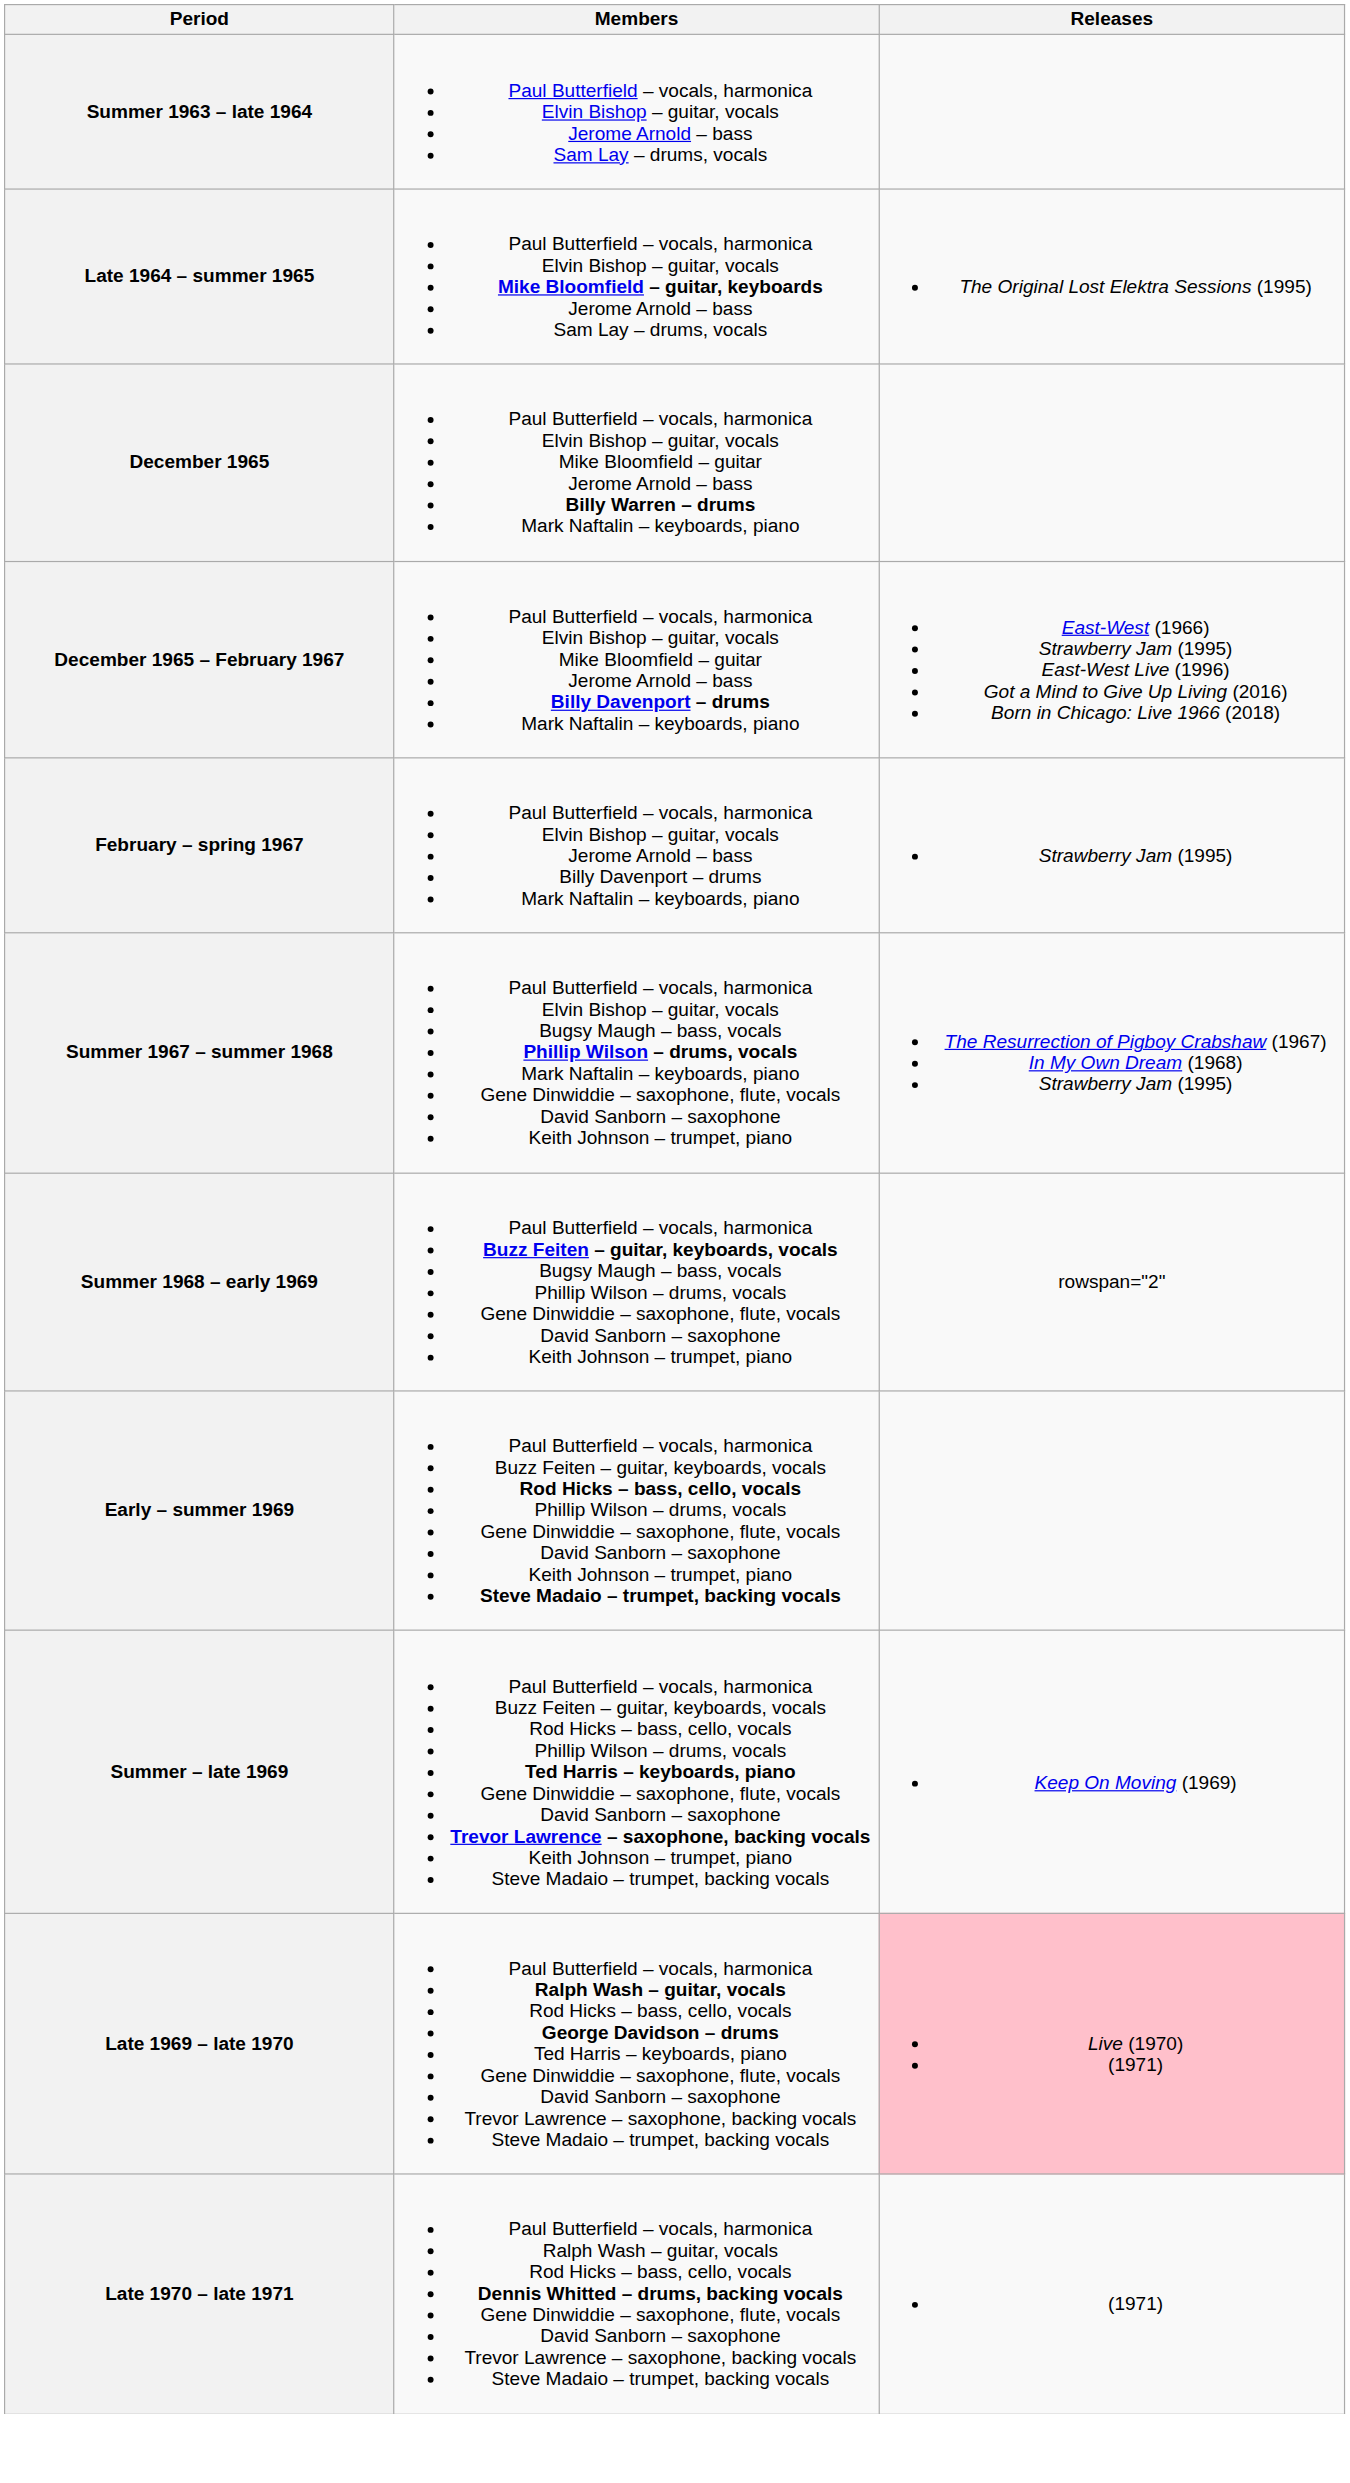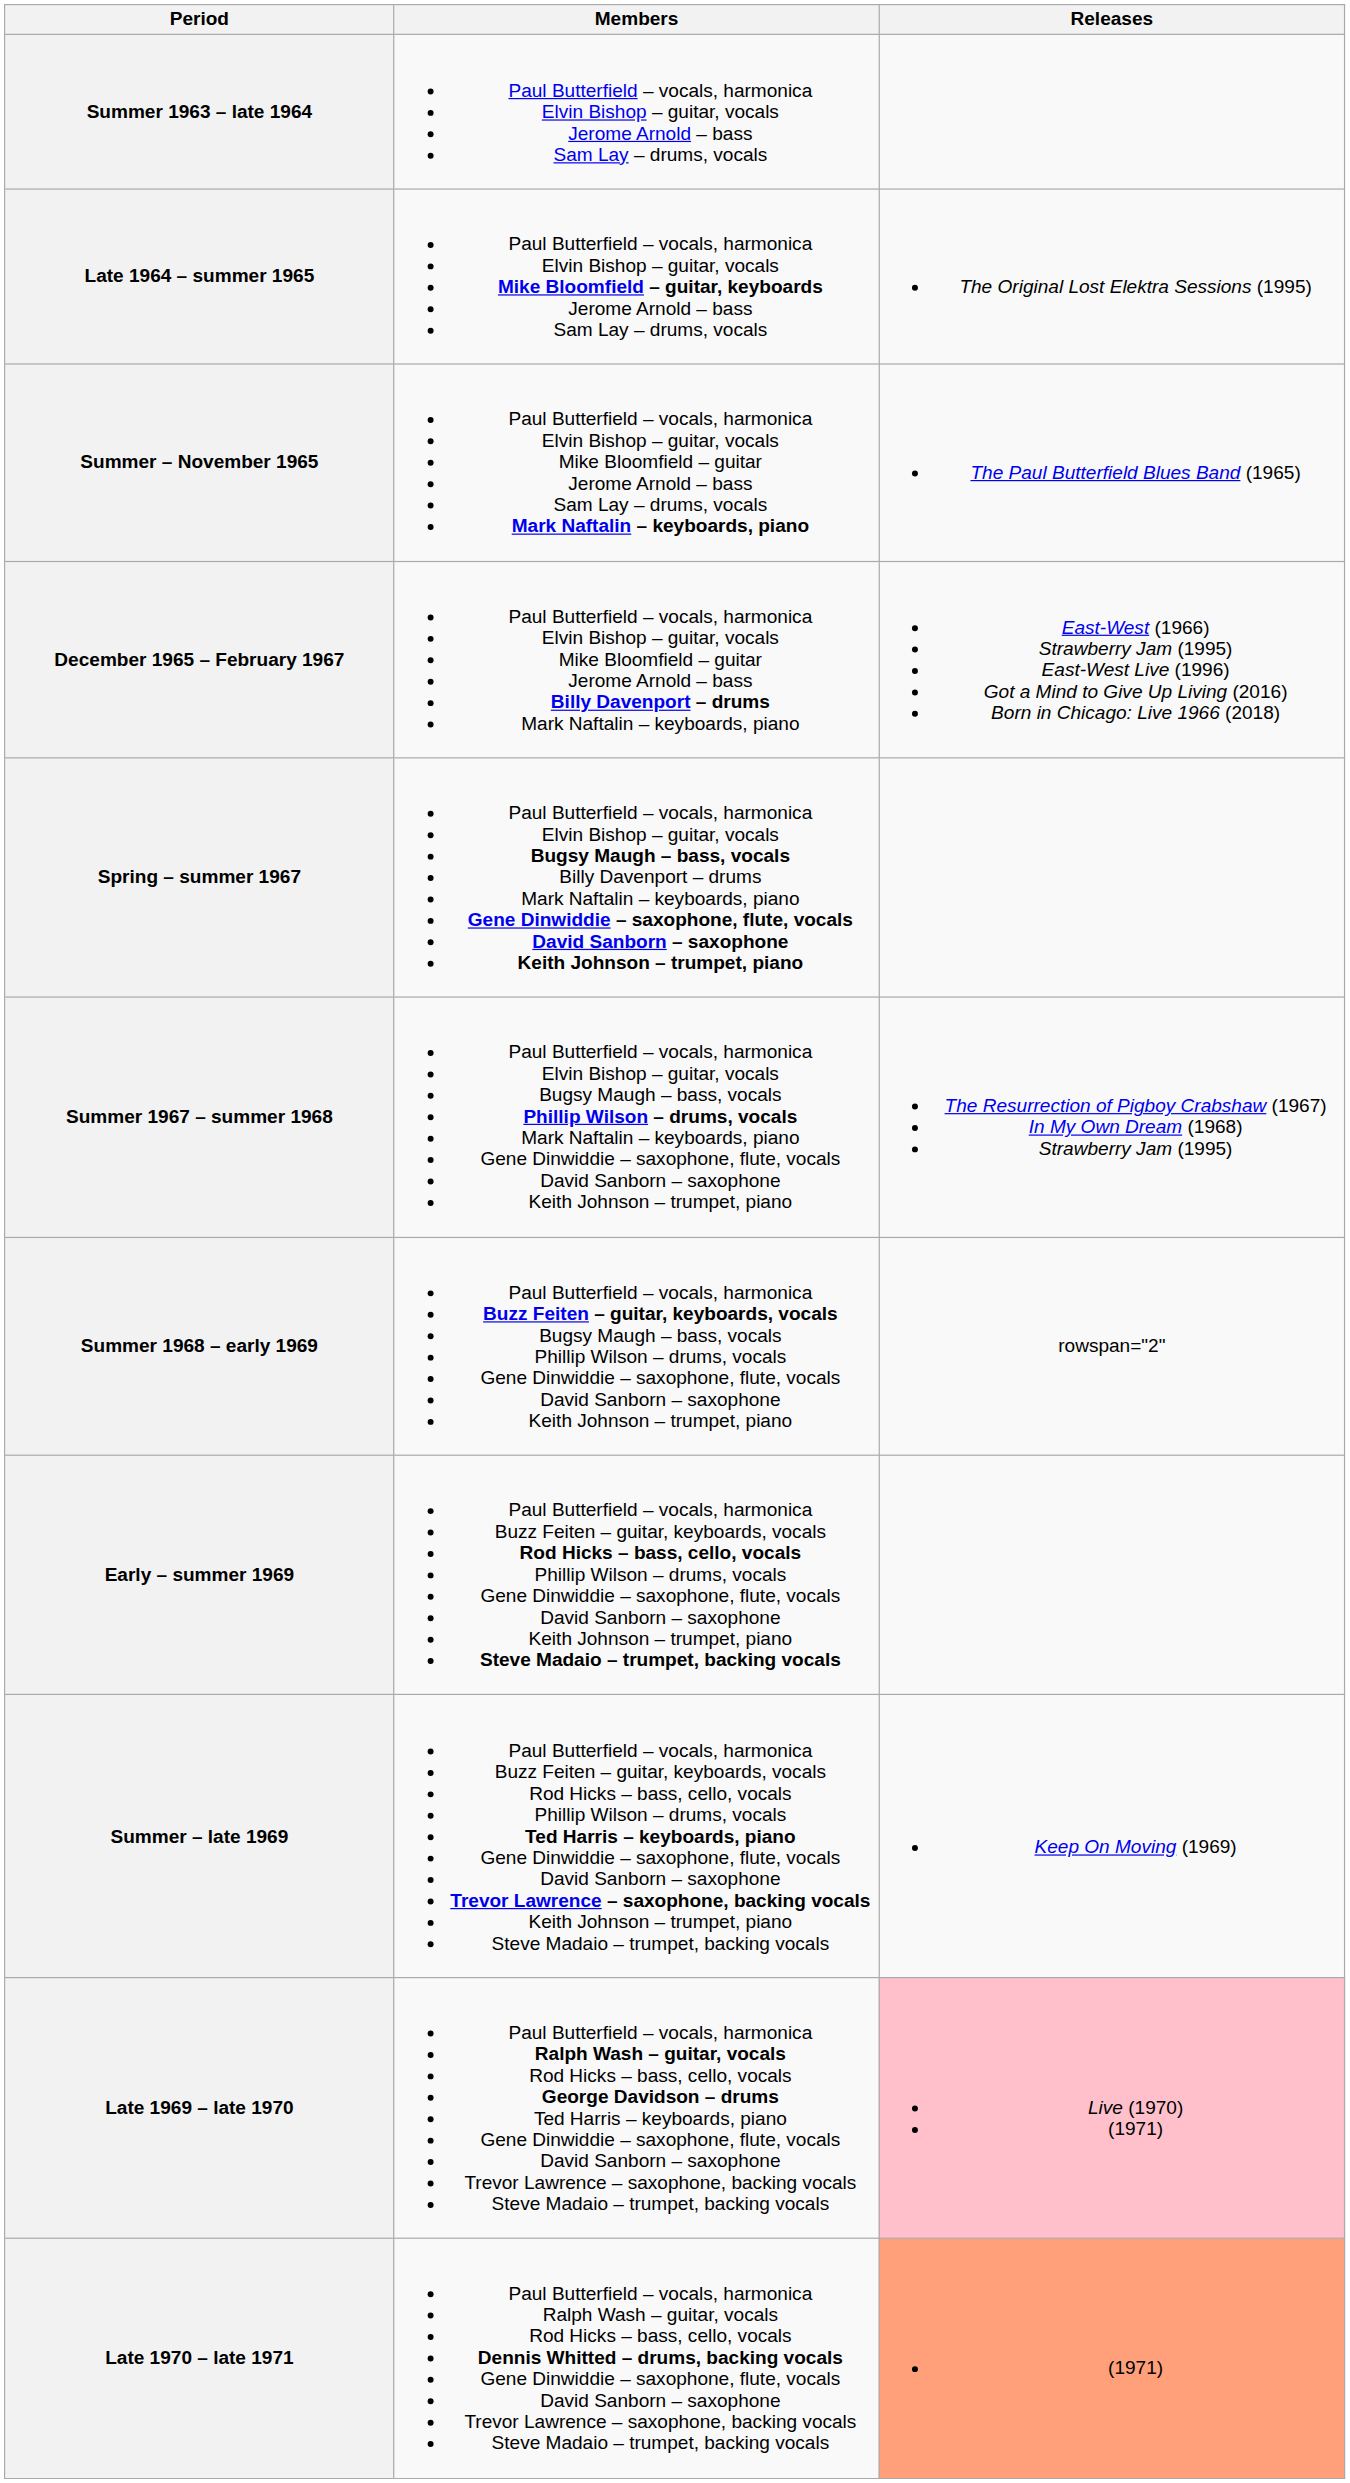+ row: (199, 462)
- row: (199, 462)
- row: (199, 845)
+ row: (199, 877)
(1112, 2305) no background -> (1112, 2369) lightsalmon background
